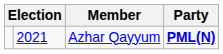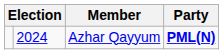(32, 37) 2021 -> (32, 37) 2024
